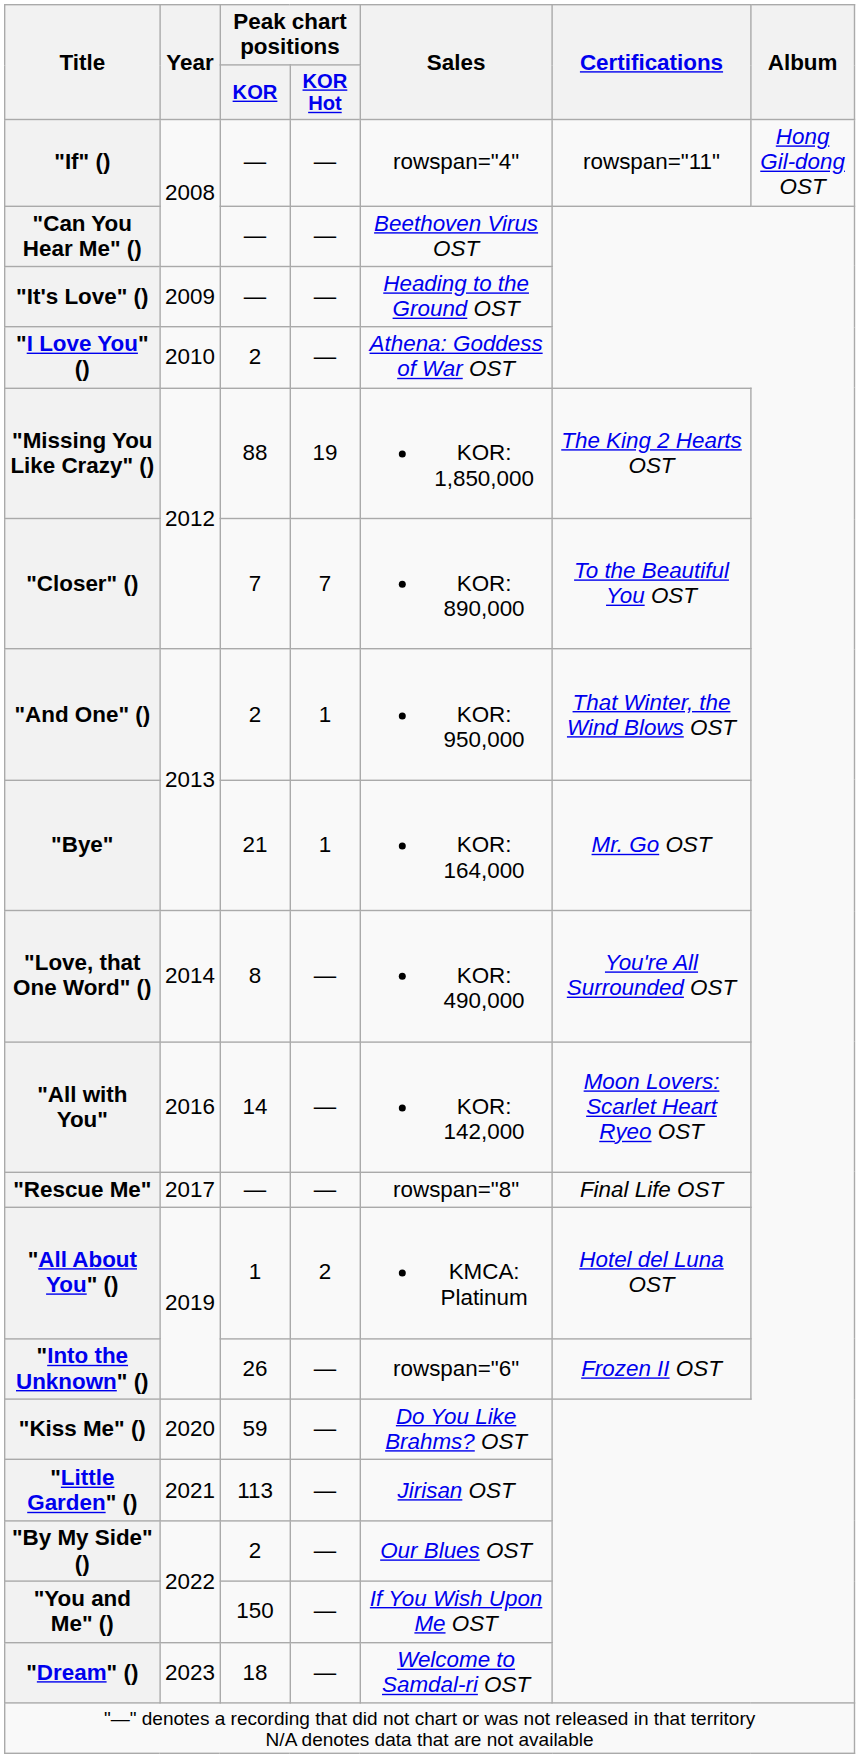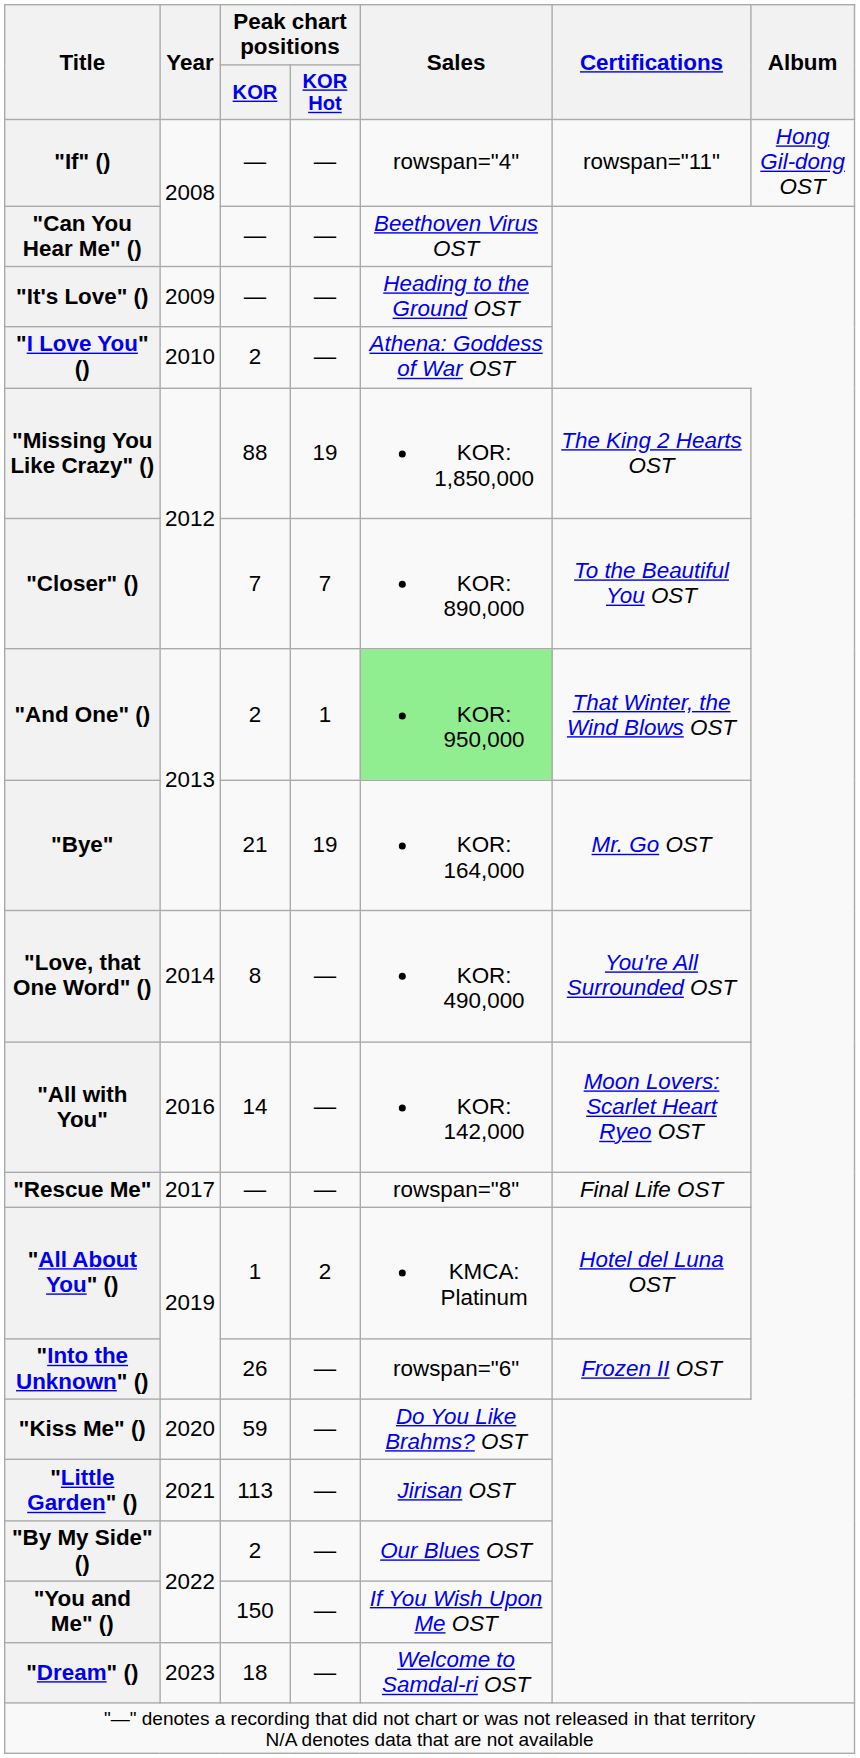(456, 727) no background -> (456, 727) lightgreen background
(325, 845) 1 -> (325, 845) 19
